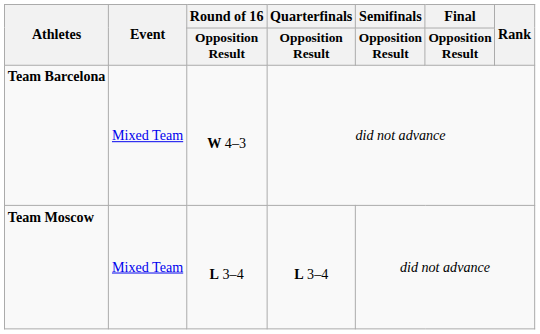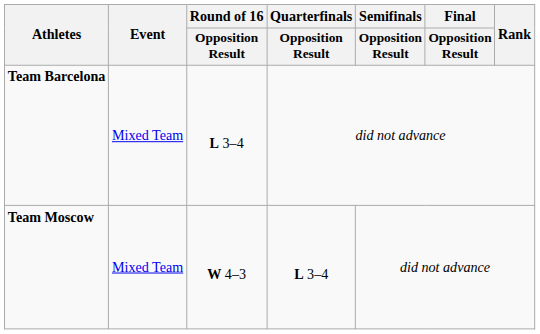(227, 144) W 4–3 -> (227, 144) L 3–4
(227, 275) L 3–4 -> (227, 275) W 4–3
